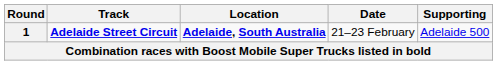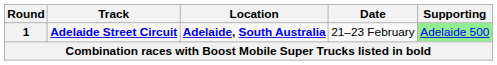(455, 32) no background -> (455, 32) lightgreen background
